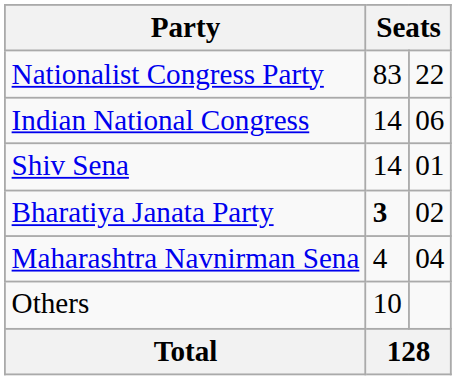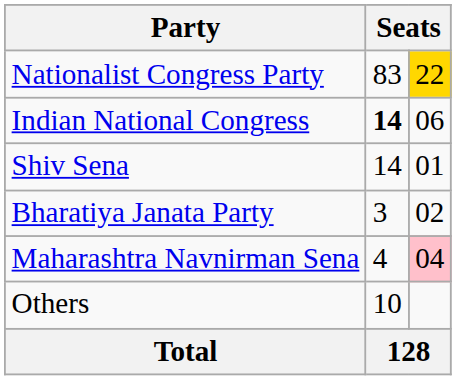(430, 73) no background -> (430, 73) gold background
(387, 119) normal -> (387, 119) bold
(380, 212) bold -> (380, 212) normal
(430, 258) no background -> (430, 258) pink background
